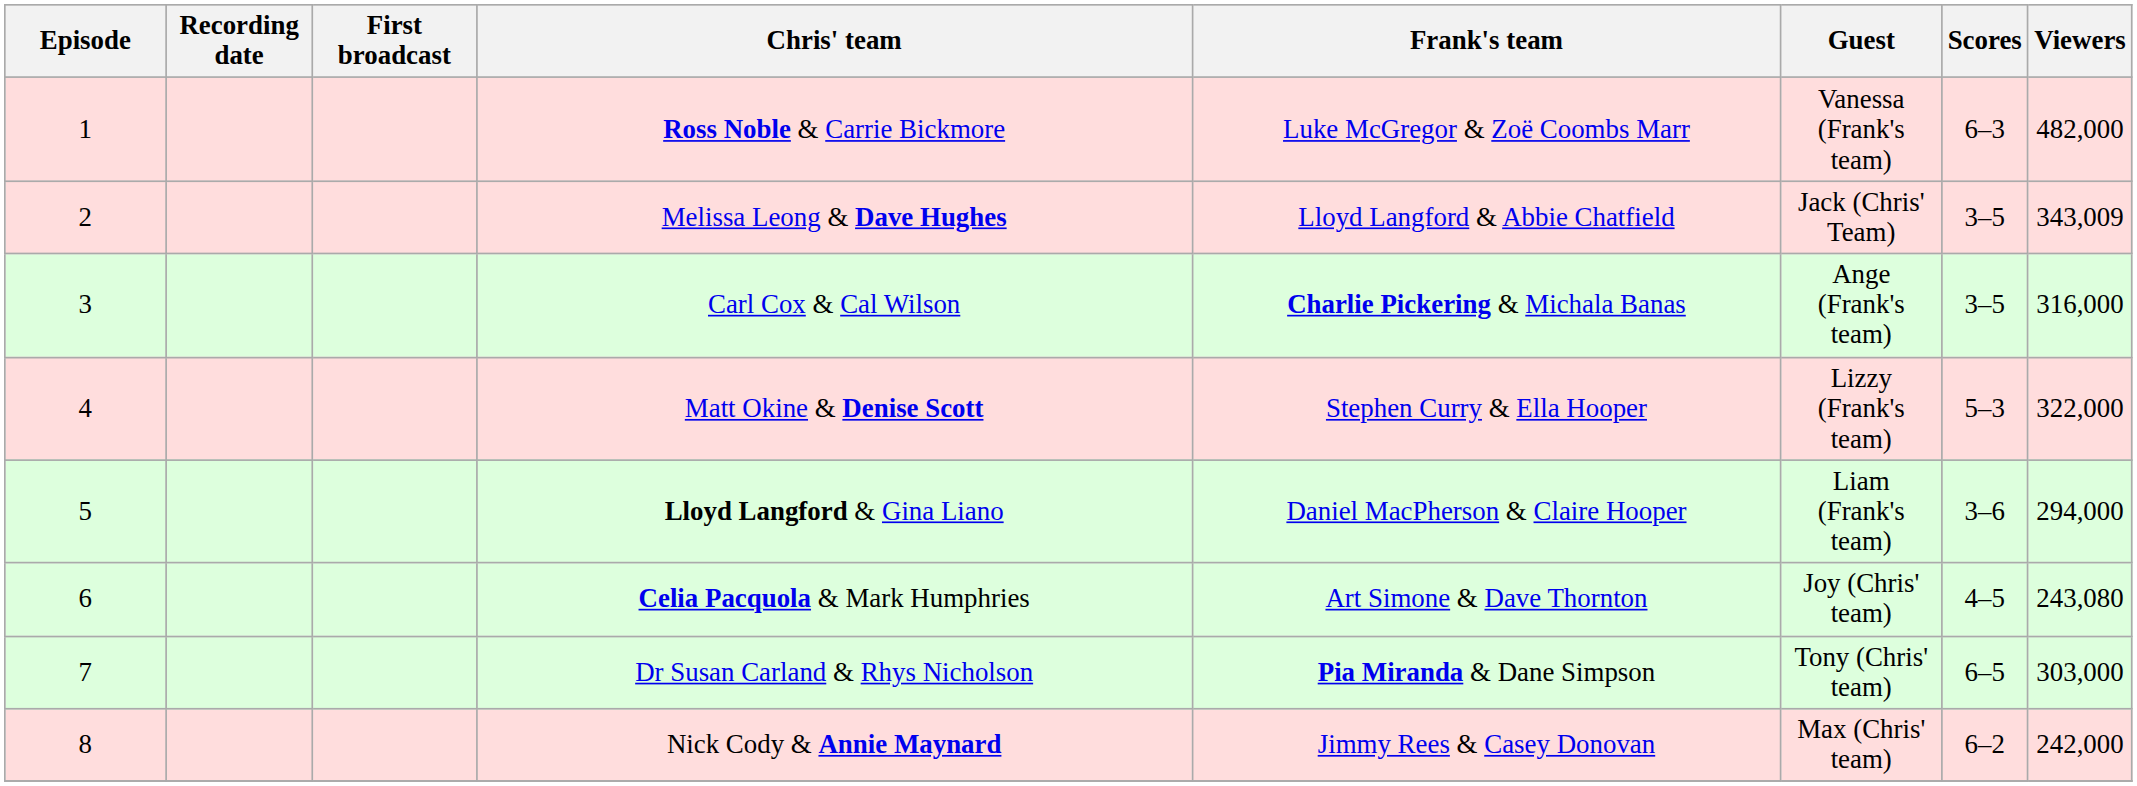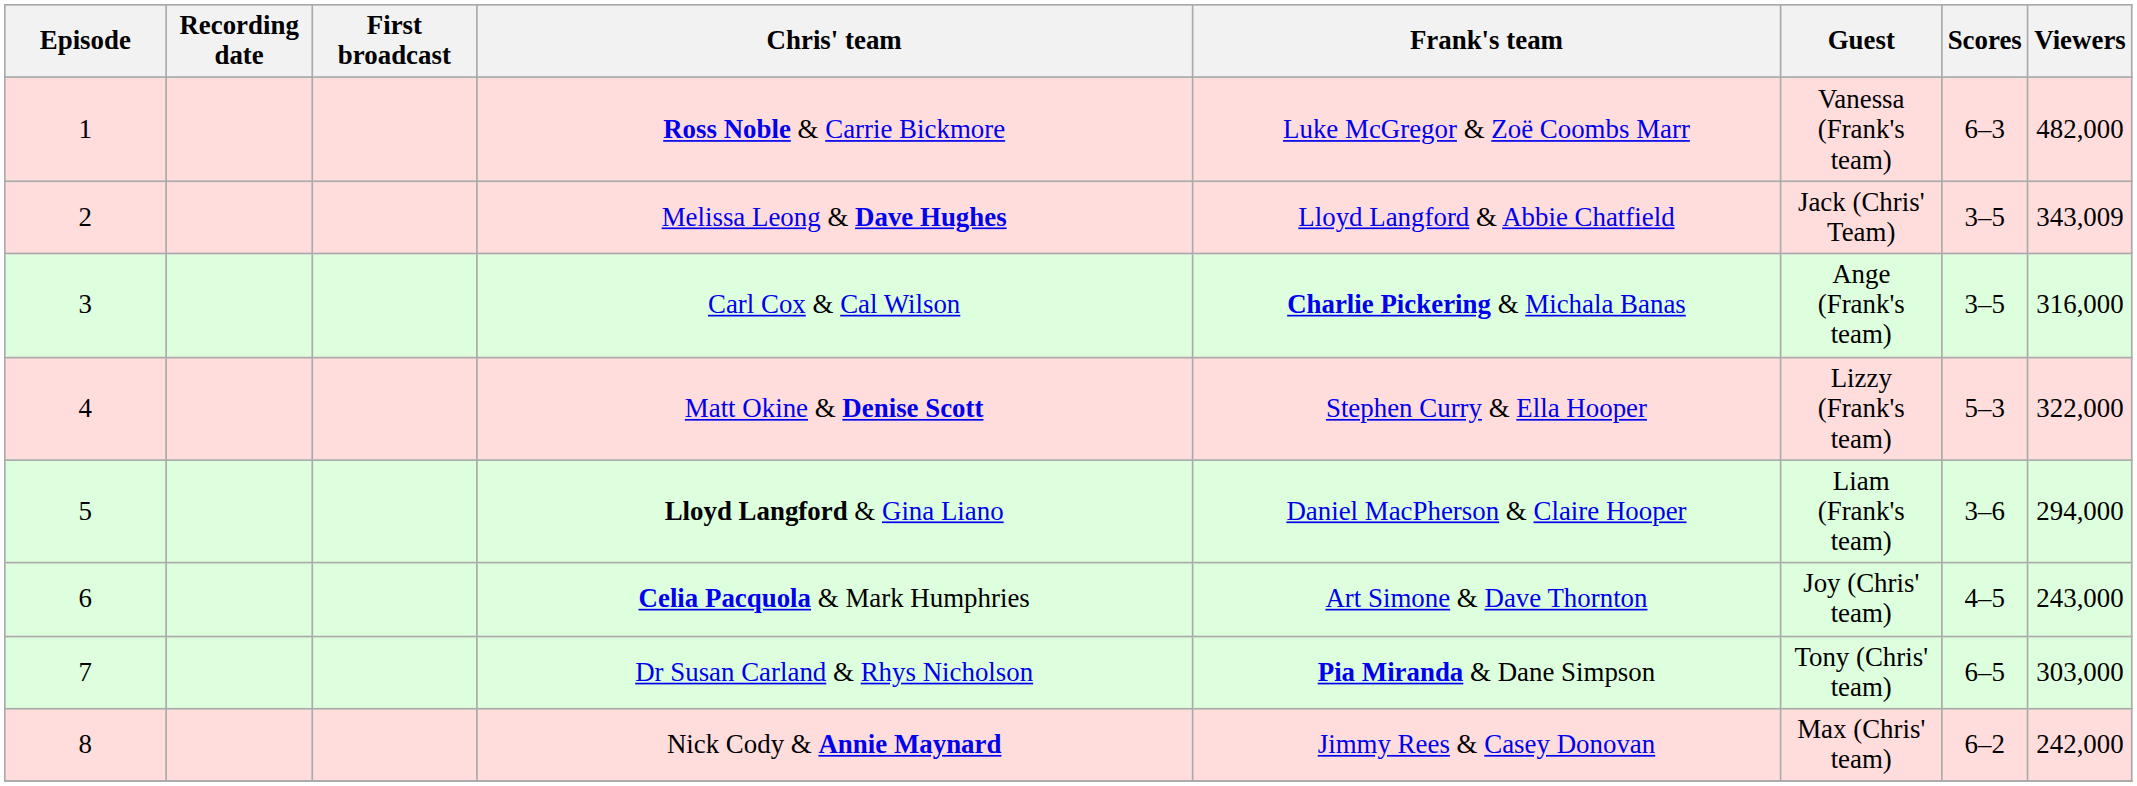(2080, 599) 243,080 -> (2080, 599) 243,000
